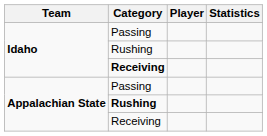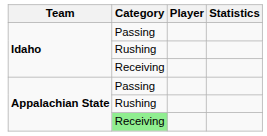(138, 67) bold -> (140, 67) normal
(134, 103) bold -> (136, 103) normal
(136, 121) no background -> (140, 121) lightgreen background
